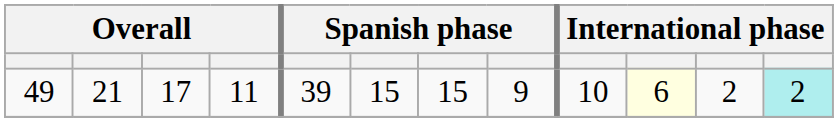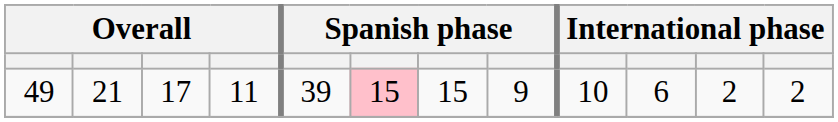(384, 92) no background -> (384, 92) pink background
(661, 92) lightyellow background -> (661, 92) no background
(798, 92) paleturquoise background -> (798, 92) no background
